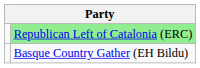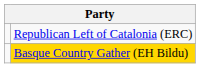(103, 33) lightgreen background -> (103, 33) no background
(101, 53) no background -> (101, 53) gold background
